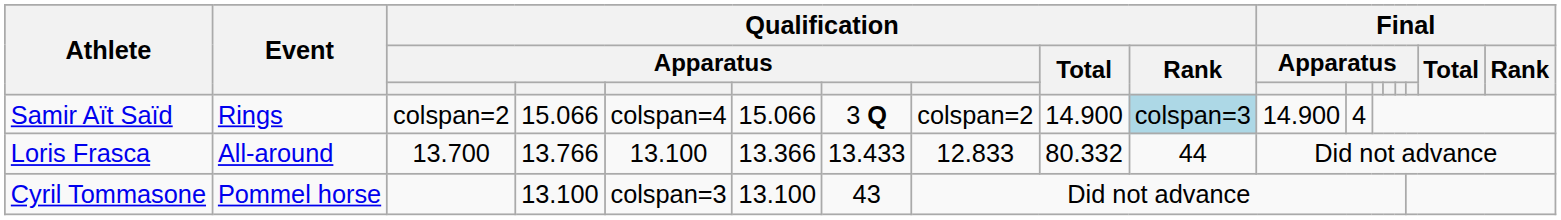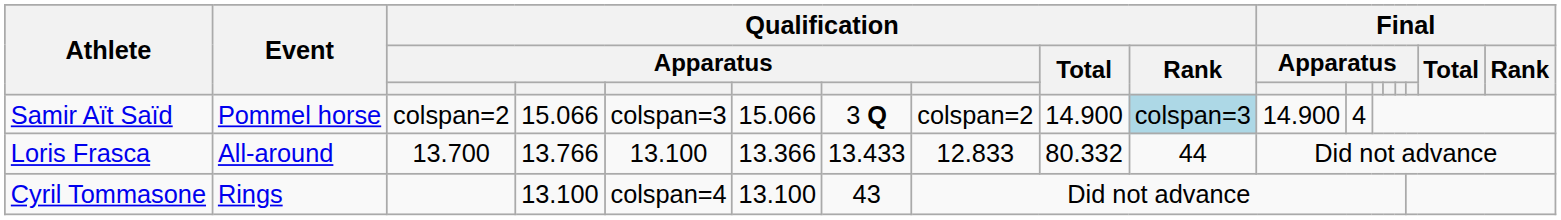(250, 115) Rings -> (300, 115) Pommel horse
(669, 115) colspan=4 -> (669, 115) colspan=3
(300, 195) Pommel horse -> (250, 195) Rings
(669, 195) colspan=3 -> (669, 195) colspan=4
